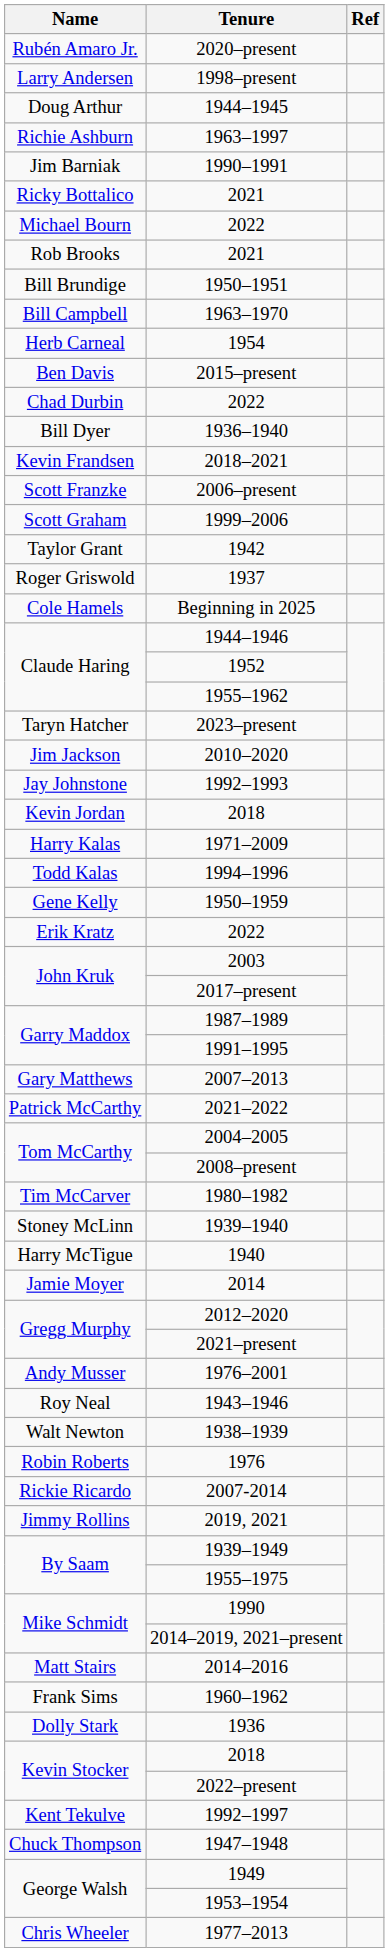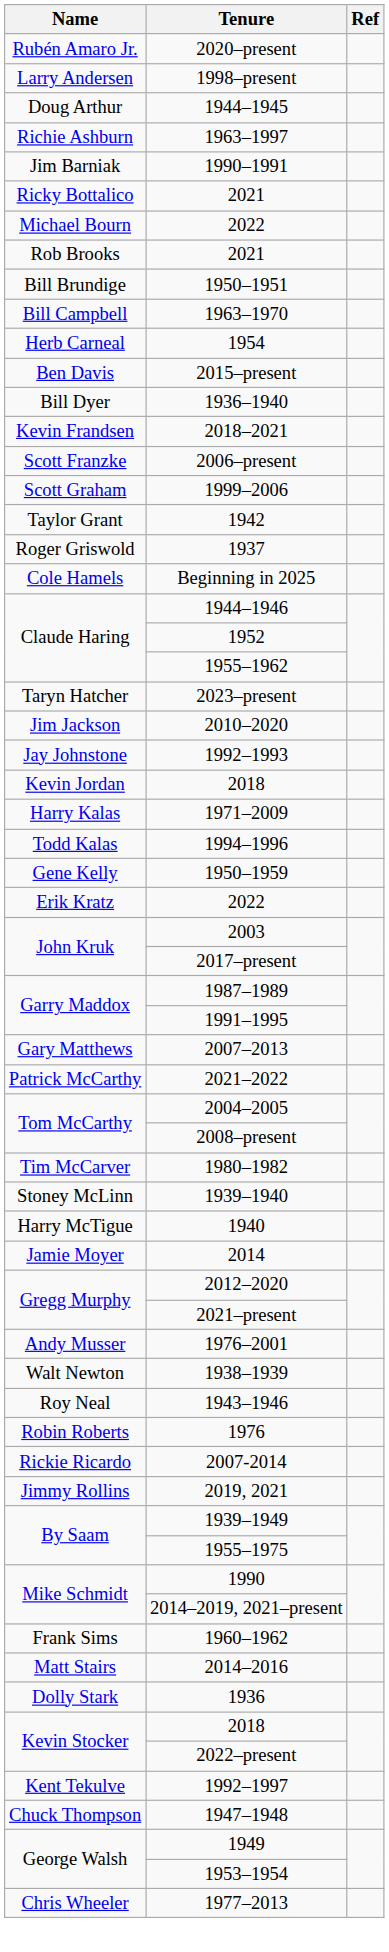- row: (75, 401)
rows swapped: (75, 1402) <-> (75, 1432)
rows swapped: (75, 1697) <-> (75, 1667)
